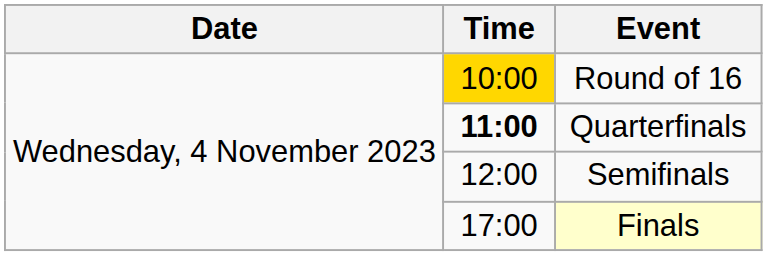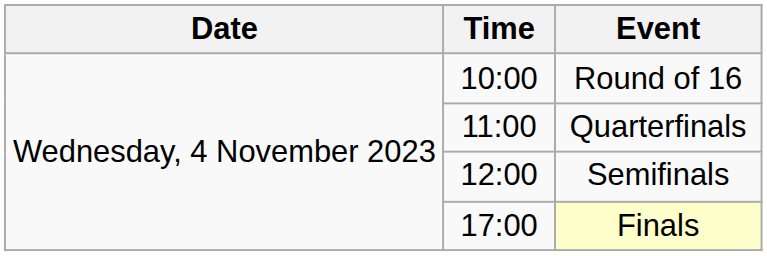(499, 77) gold background -> (499, 77) no background
(499, 126) bold -> (499, 126) normal
